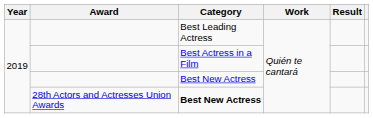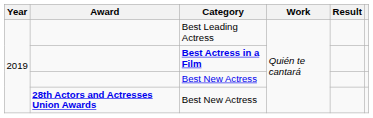(216, 58) normal -> (221, 58) bold
(102, 100) normal -> (92, 100) bold
(221, 100) bold -> (219, 100) normal
